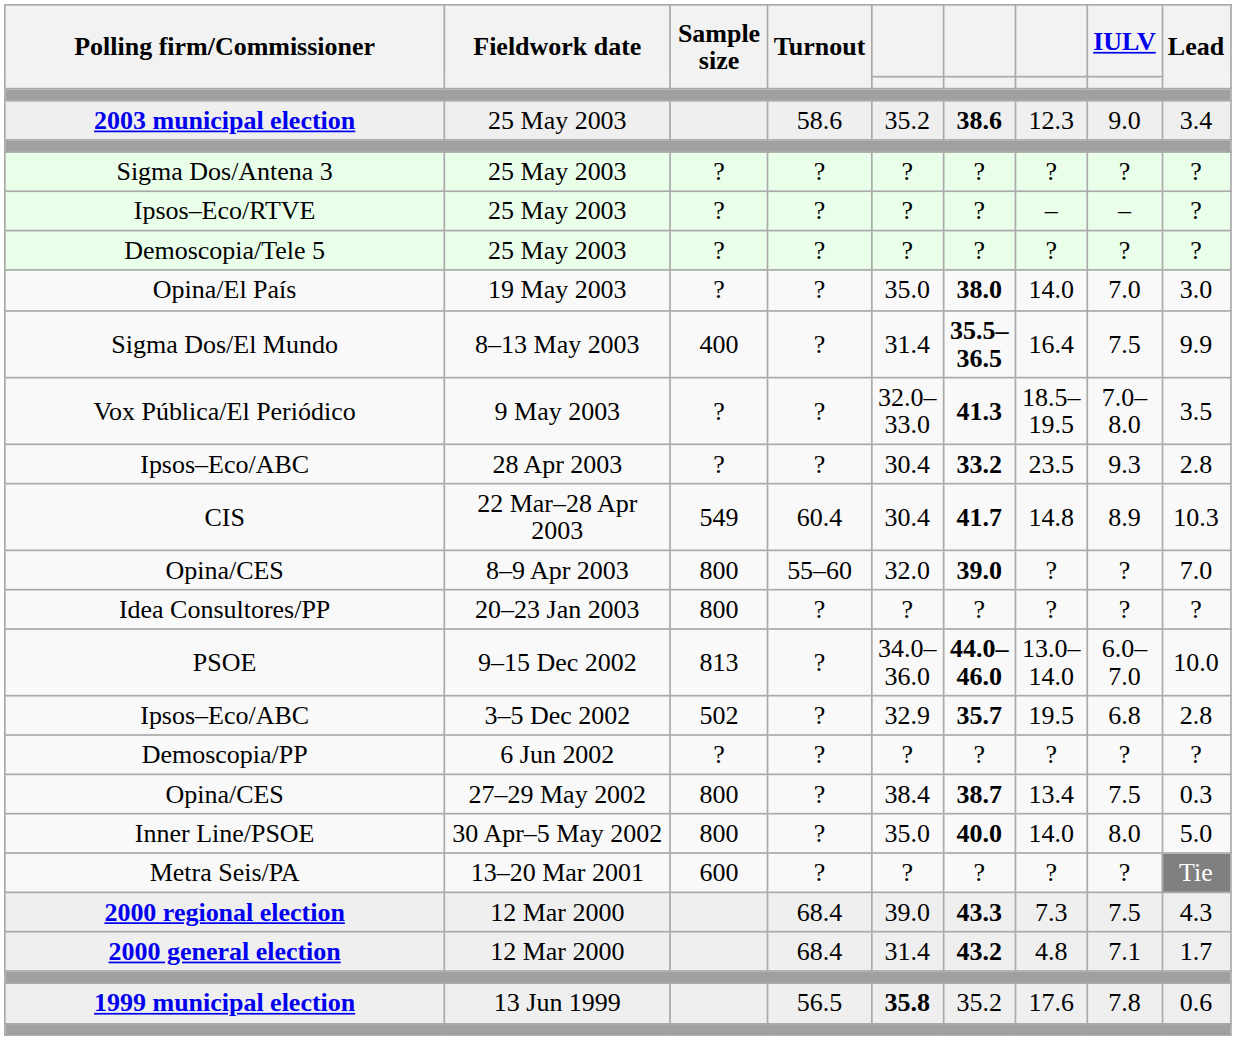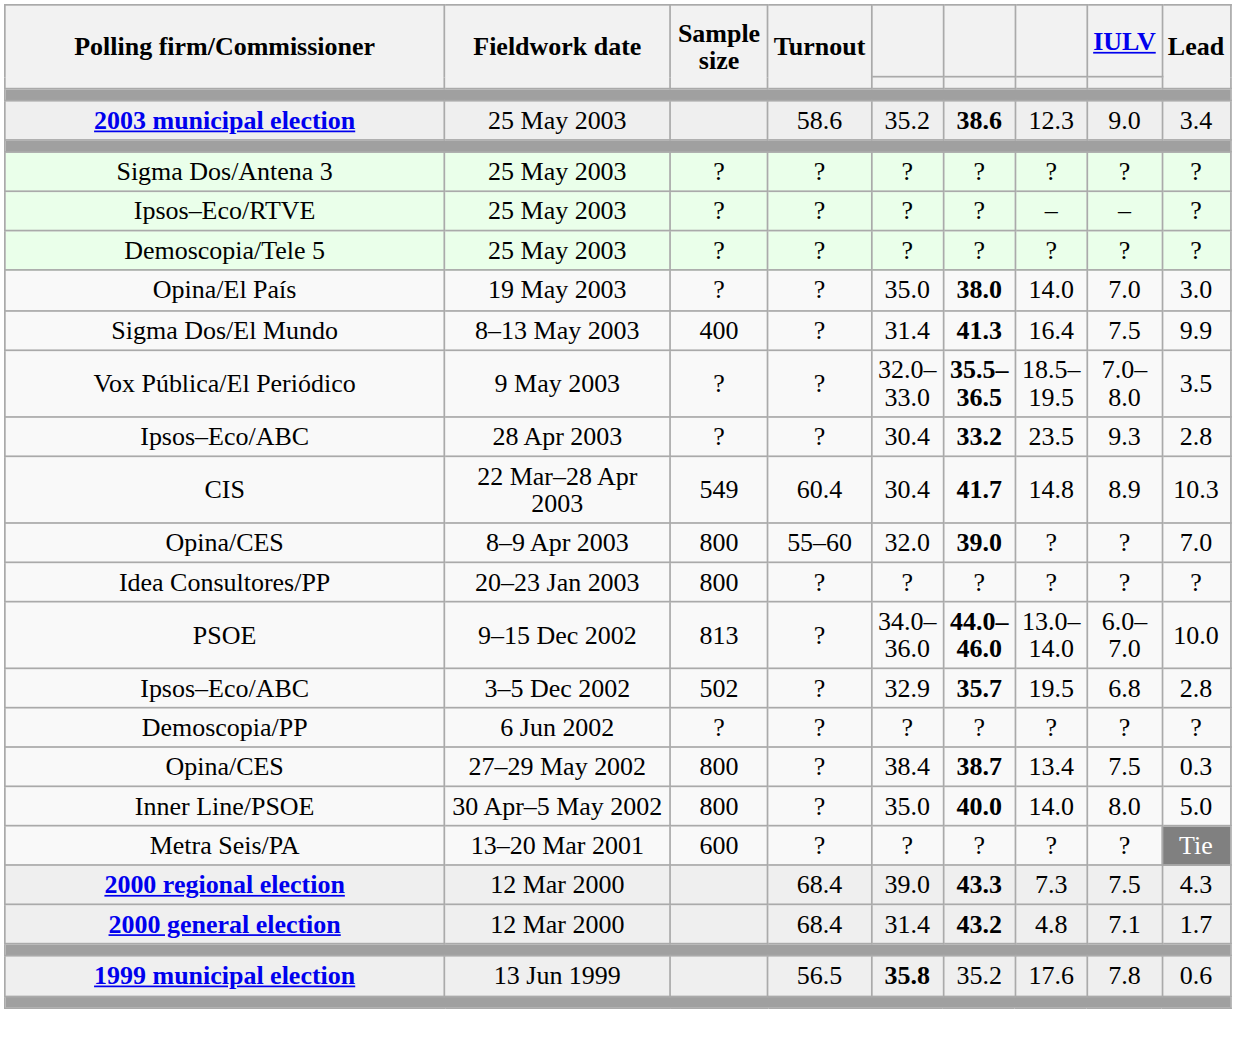(979, 343) 35.5– 36.5 -> (979, 329) 41.3
(979, 410) 41.3 -> (979, 382) 35.5– 36.5
